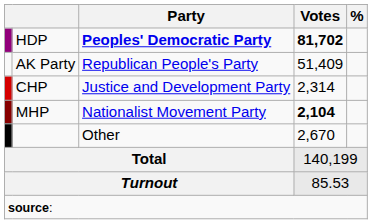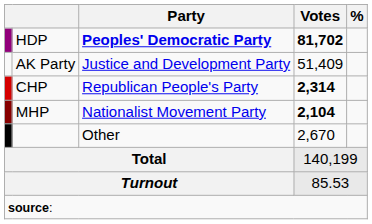(170, 64) Republican People's Party -> (186, 64) Justice and Development Party
(186, 87) Justice and Development Party -> (170, 87) Republican People's Party
(316, 87) normal -> (316, 87) bold
